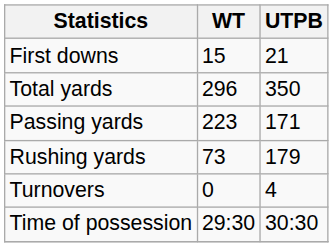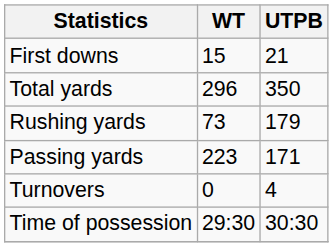rows swapped: (78, 156) <-> (76, 122)
